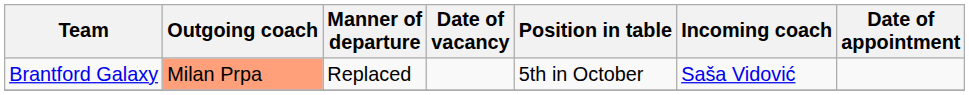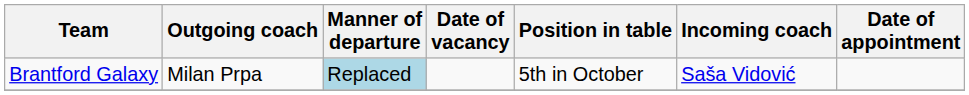(215, 74) lightsalmon background -> (215, 74) no background
(369, 74) no background -> (369, 74) lightblue background
